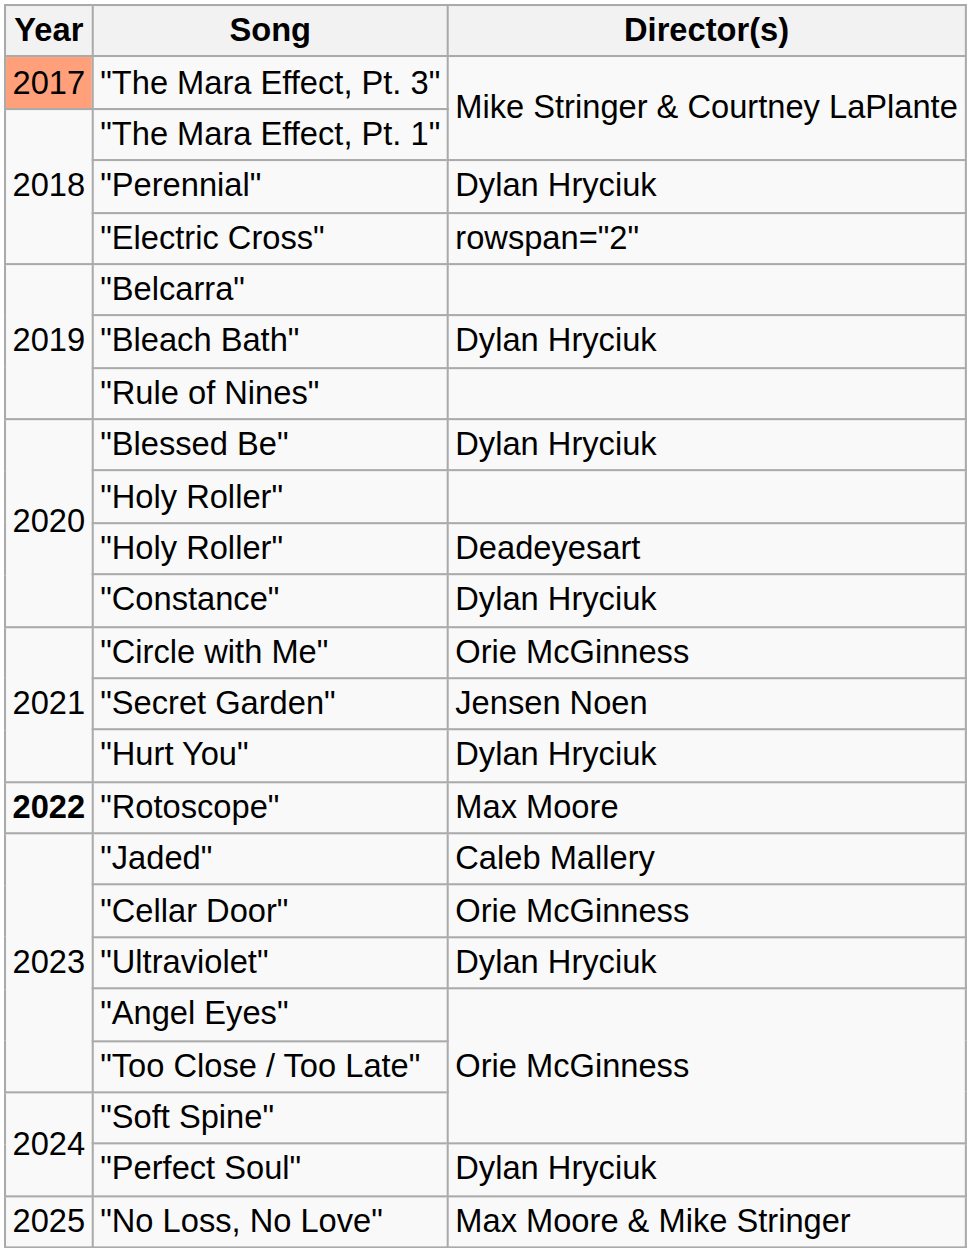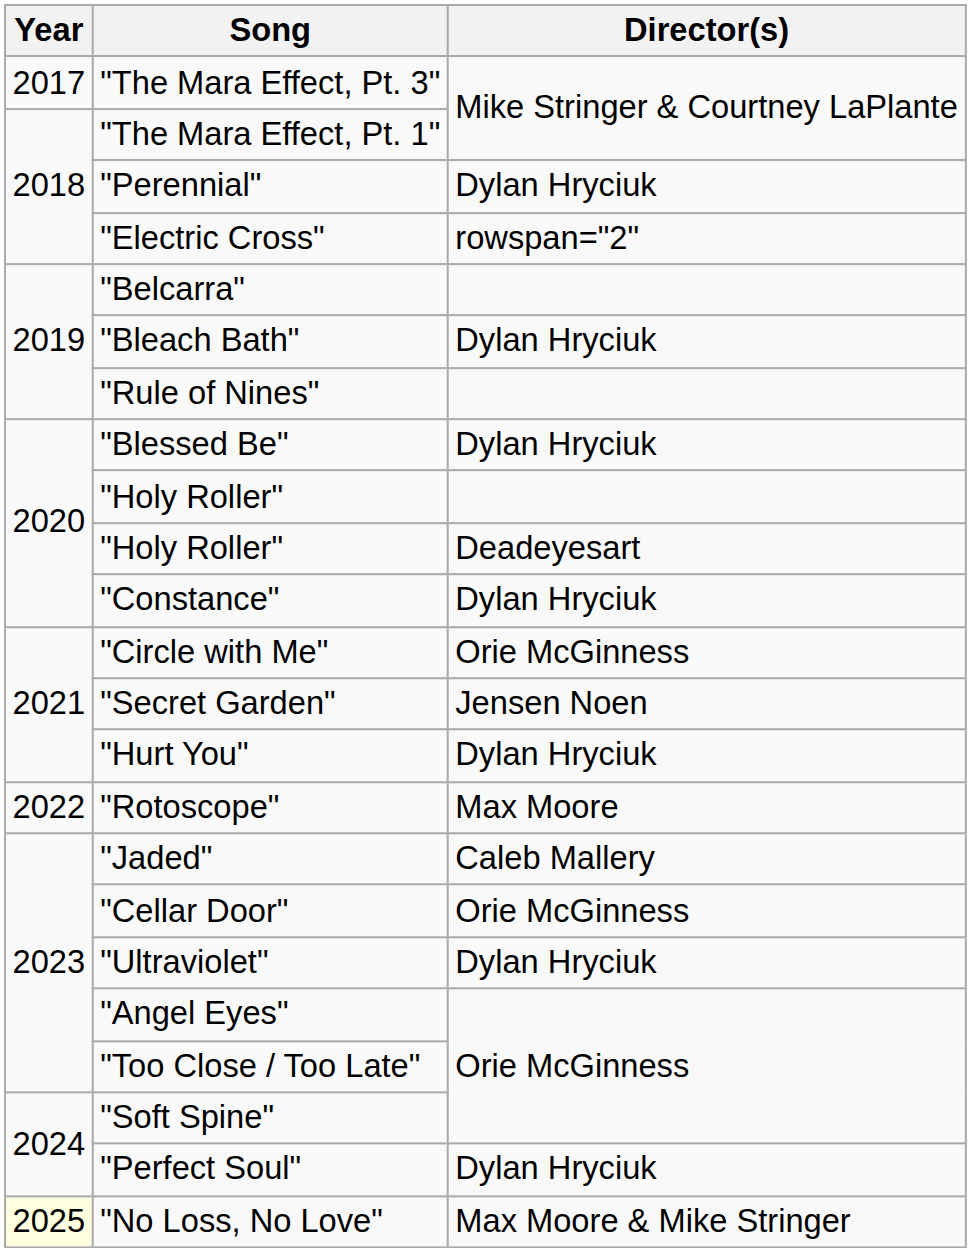(49, 82) lightsalmon background -> (49, 82) no background
(49, 806) bold -> (49, 806) normal
(49, 1220) no background -> (49, 1220) lightyellow background
